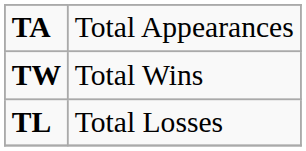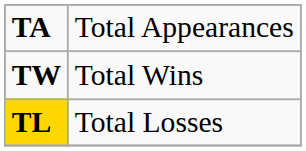(31, 121) no background -> (31, 121) gold background
